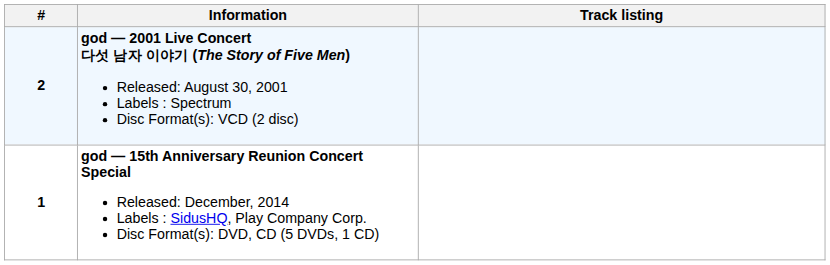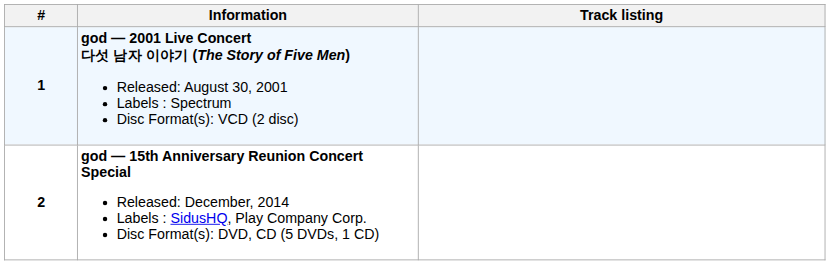(41, 85) 2 -> (41, 85) 1
(41, 202) 1 -> (41, 202) 2
